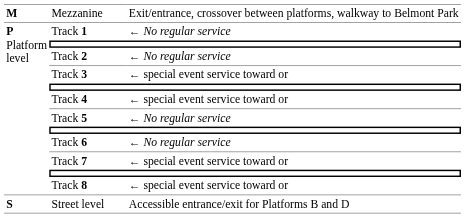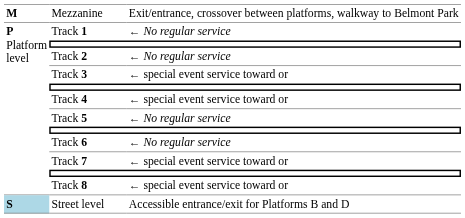(9, 204) no background -> (9, 204) lightblue background
